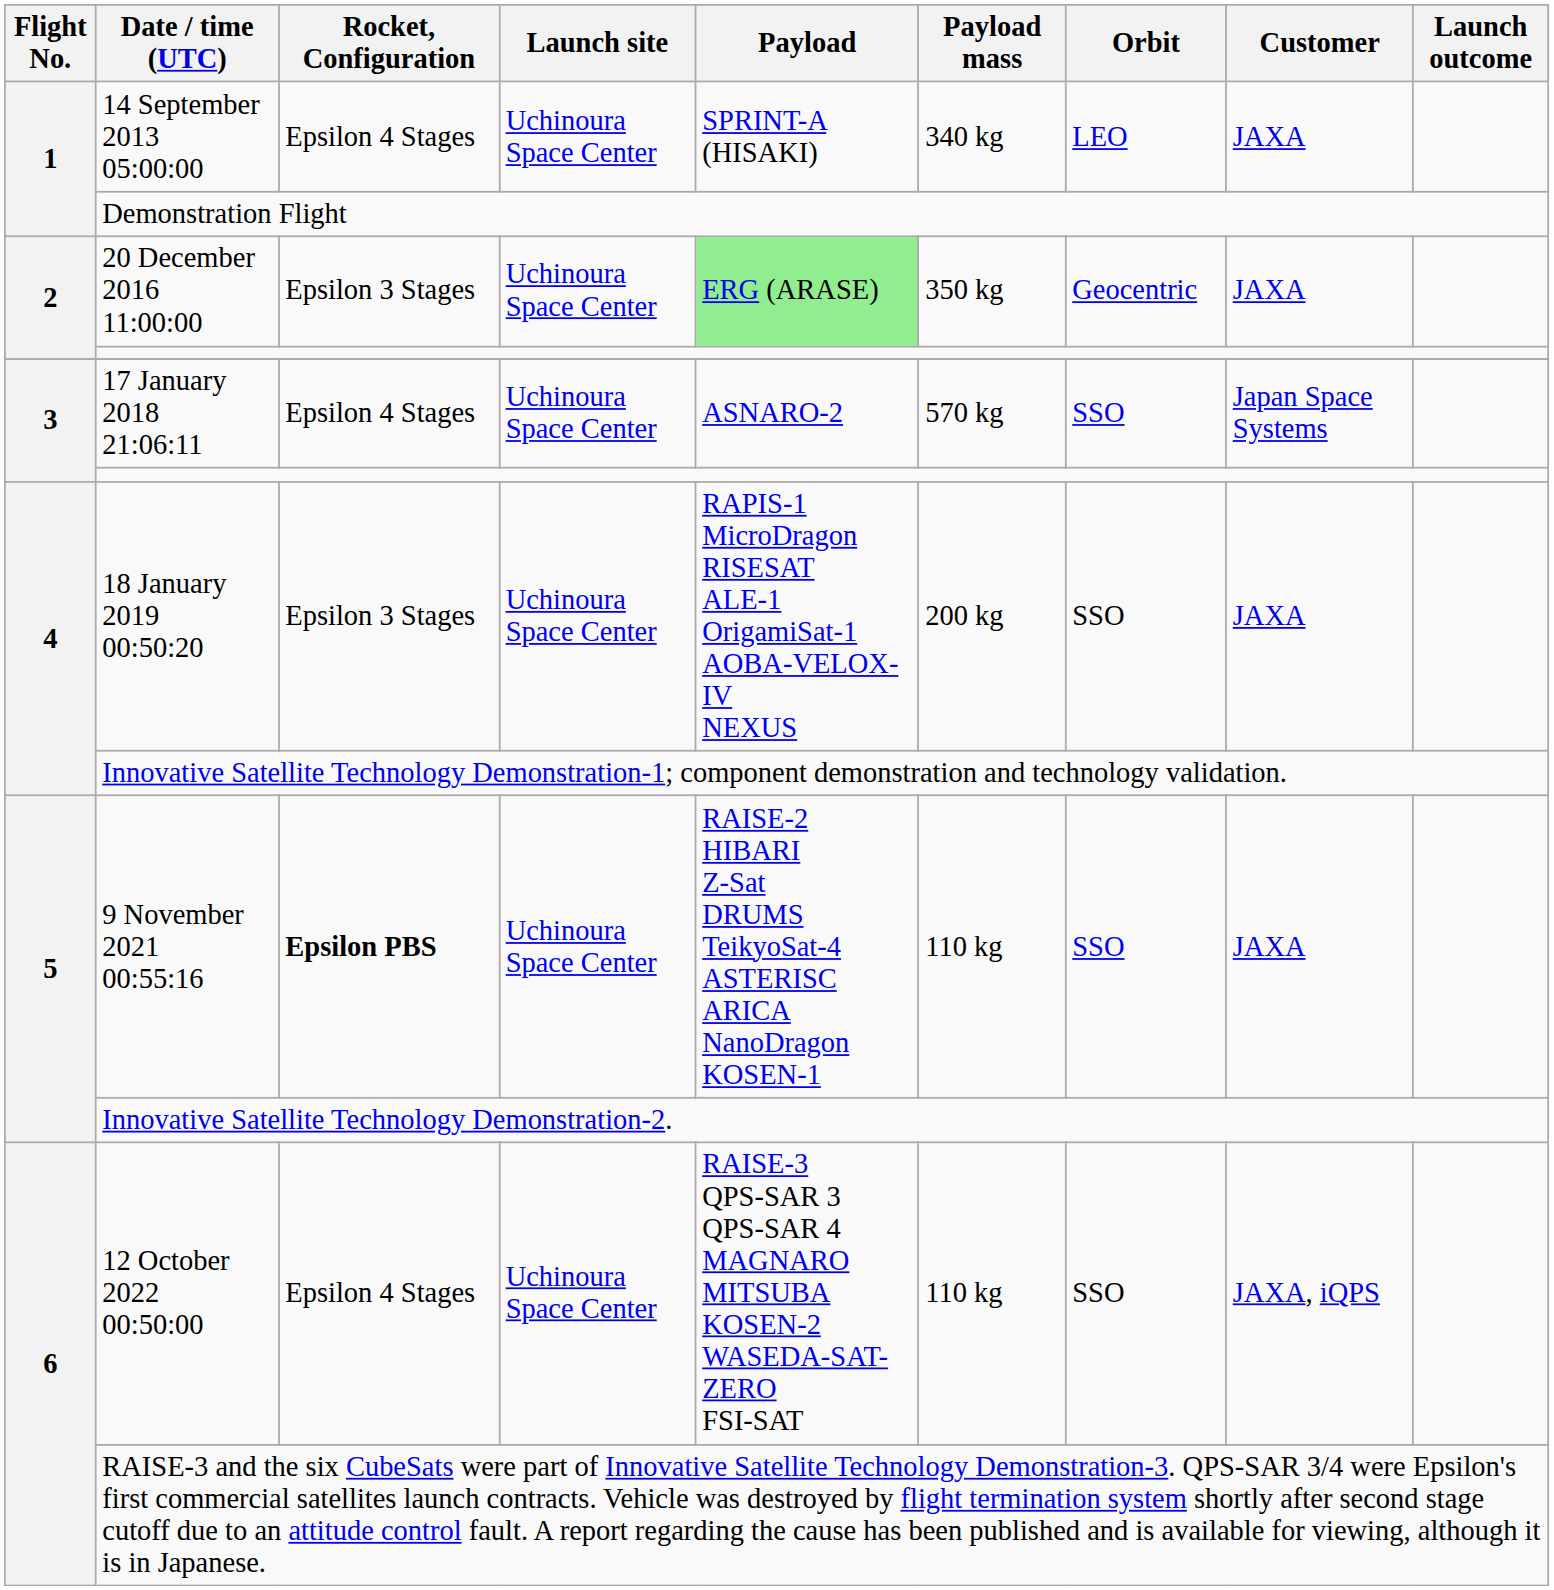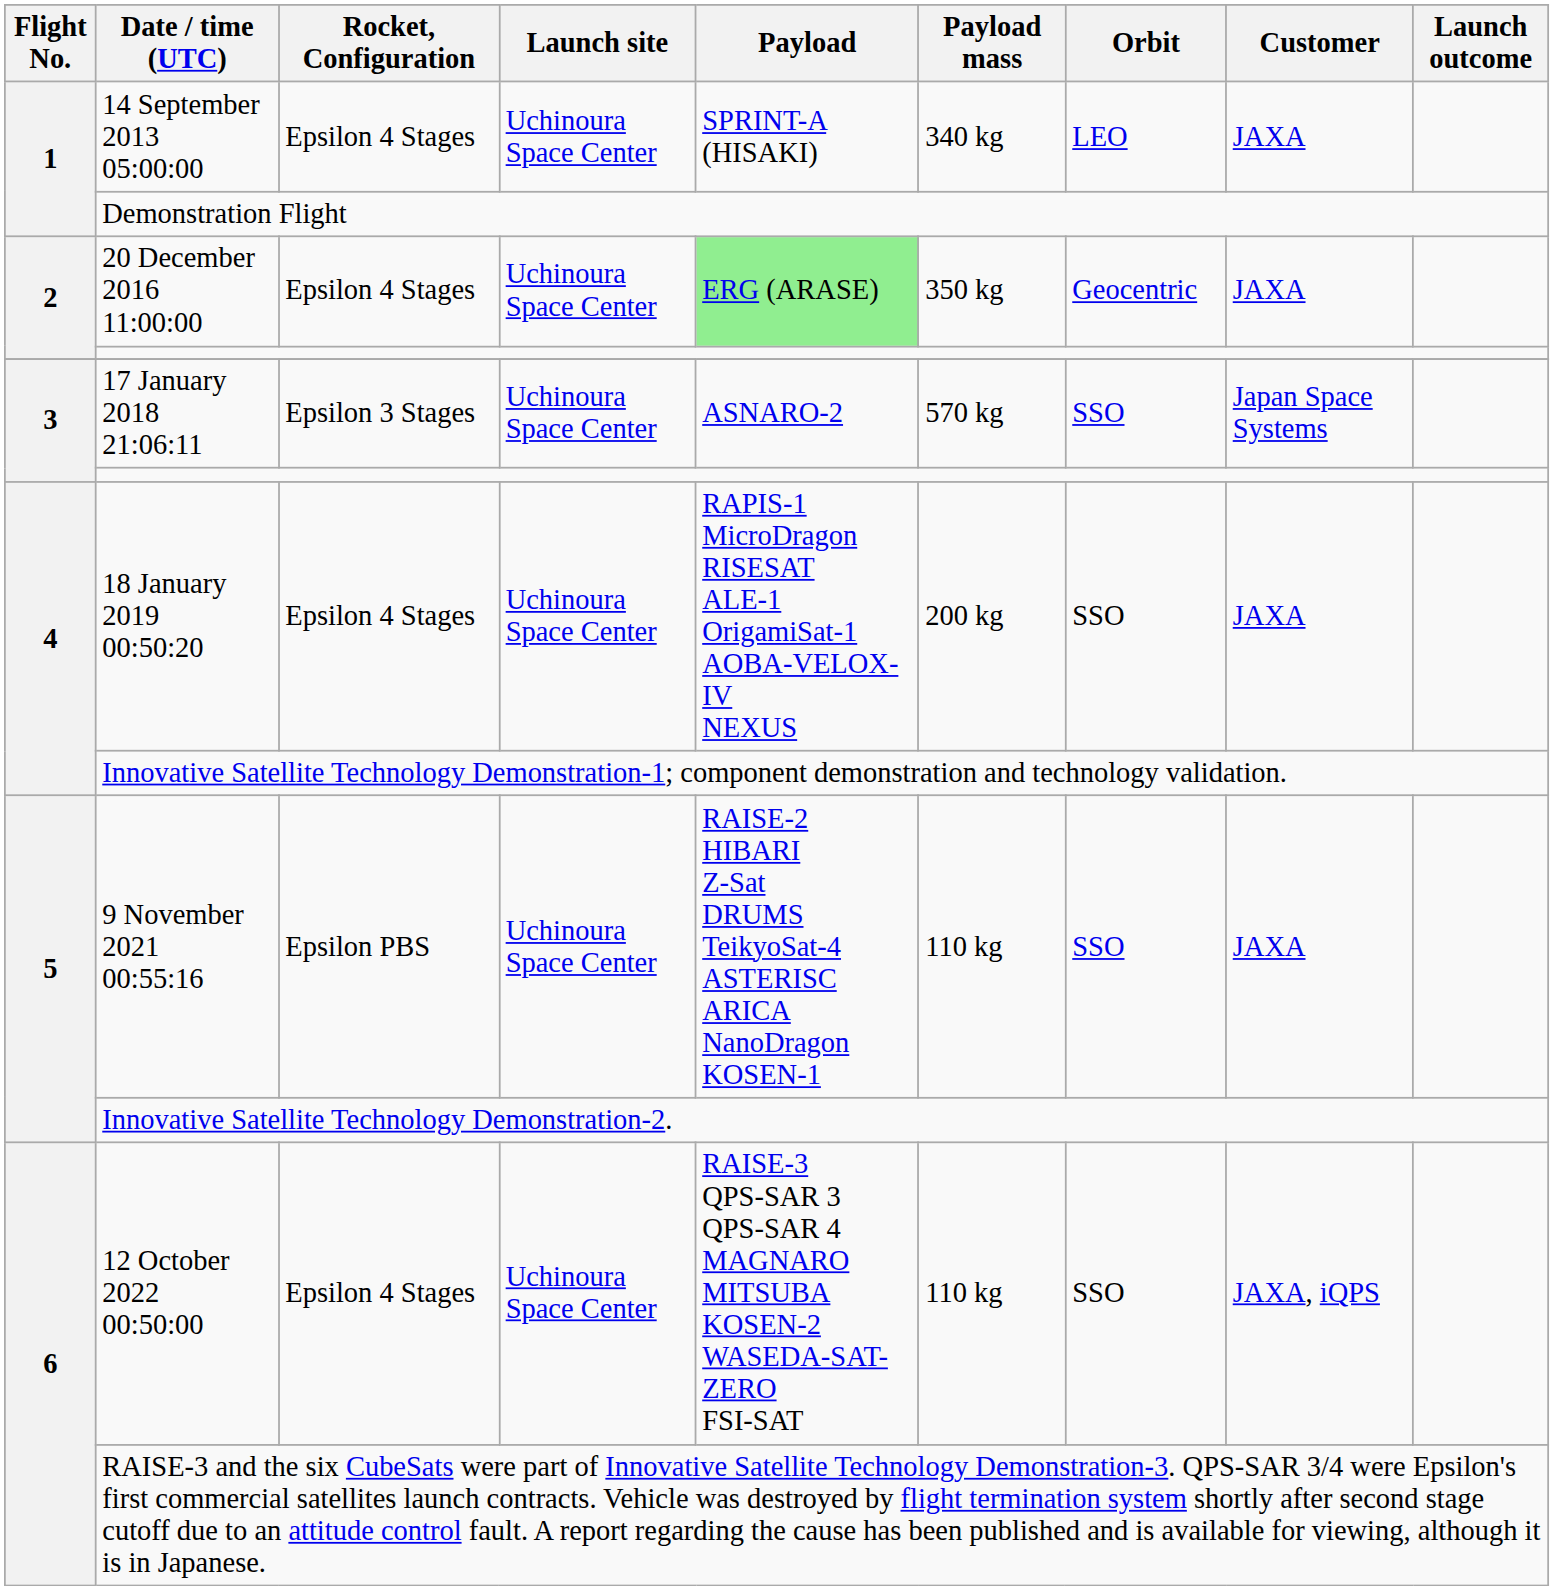(380, 290) Epsilon 3 Stages -> (380, 290) Epsilon 4 Stages
(380, 413) Epsilon 4 Stages -> (380, 413) Epsilon 3 Stages
(380, 615) Epsilon 3 Stages -> (380, 615) Epsilon 4 Stages
(361, 946) bold -> (358, 946) normal
